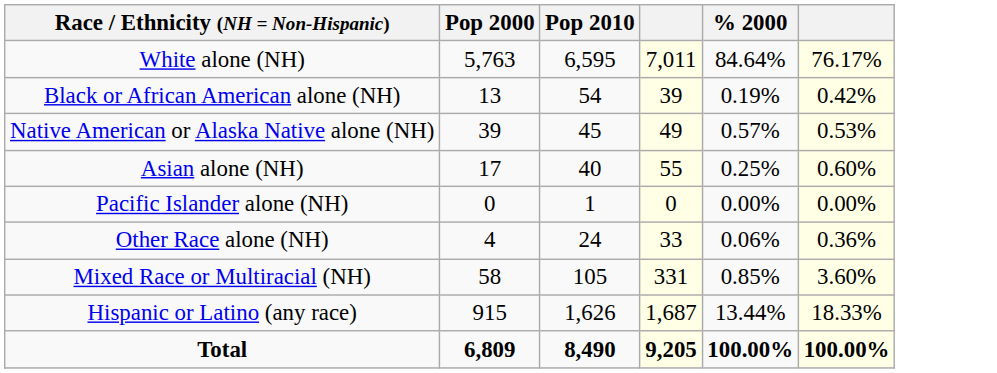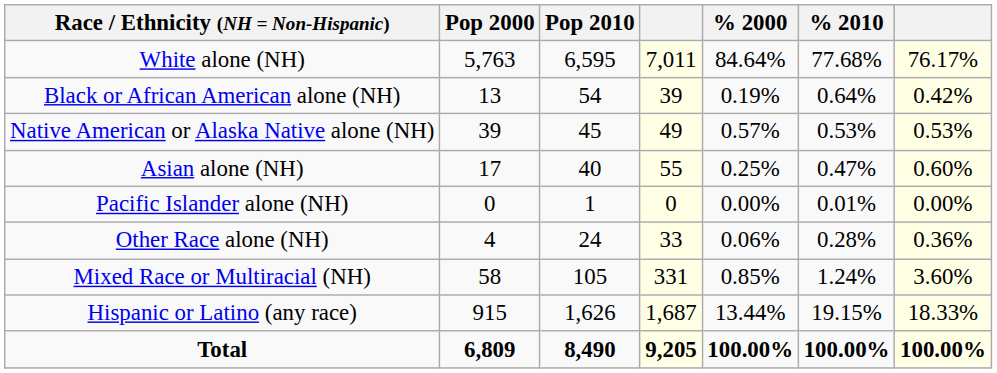+ column: (847, 22)
